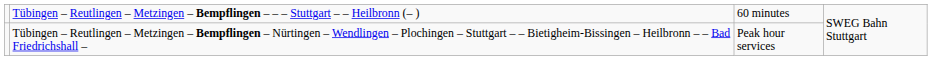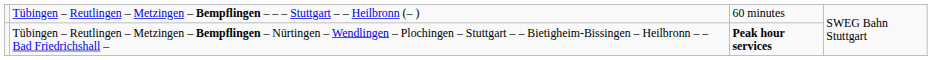(761, 39) normal -> (759, 39) bold
